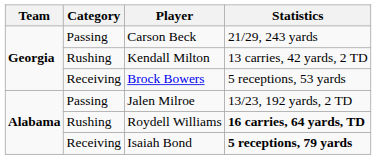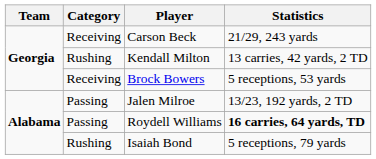(87, 36) Passing -> (94, 36) Receiving
(89, 122) Rushing -> (87, 122) Passing
(94, 143) Receiving -> (89, 143) Rushing
(290, 143) bold -> (287, 143) normal
